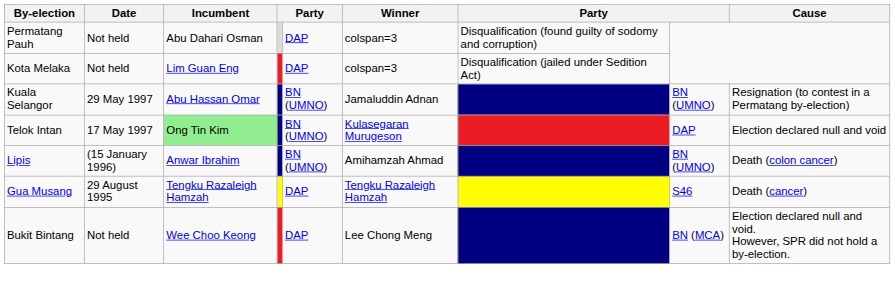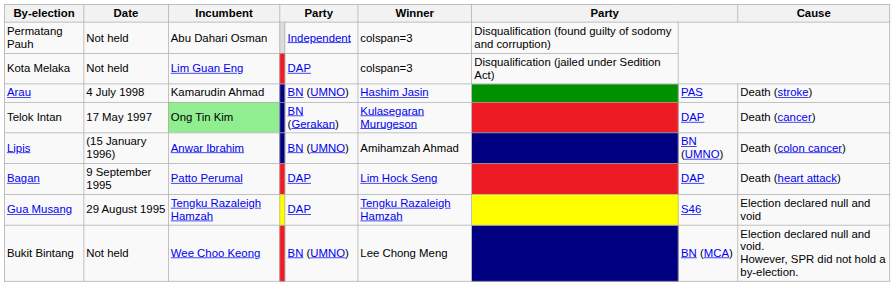(297, 37) DAP -> (319, 37) Independent
+ row: (19, 93)
- row: (30, 99)
(306, 130) BN (UMNO) -> (313, 117) BN (Gerakan)
(809, 130) Election declared null and void -> (778, 117) Death (cancer)
+ row: (23, 179)
(770, 191) Death (cancer) -> (805, 209) Election declared null and void
(297, 235) DAP -> (318, 253) BN (UMNO)
